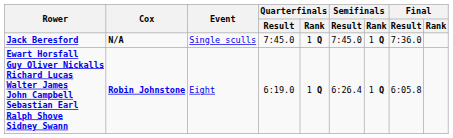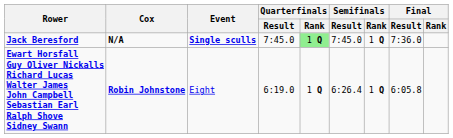(223, 40) normal -> (223, 40) bold
(314, 40) no background -> (314, 40) lightgreen background
